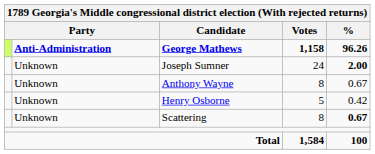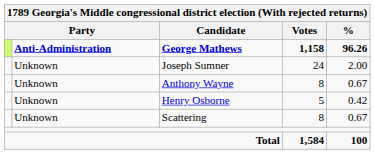(358, 65) bold -> (358, 65) normal
(358, 118) bold -> (358, 118) normal
